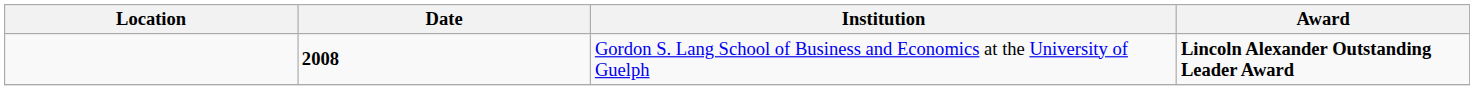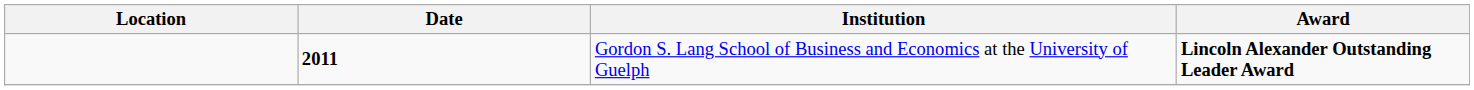(320, 59) 2008 -> (320, 59) 2011
